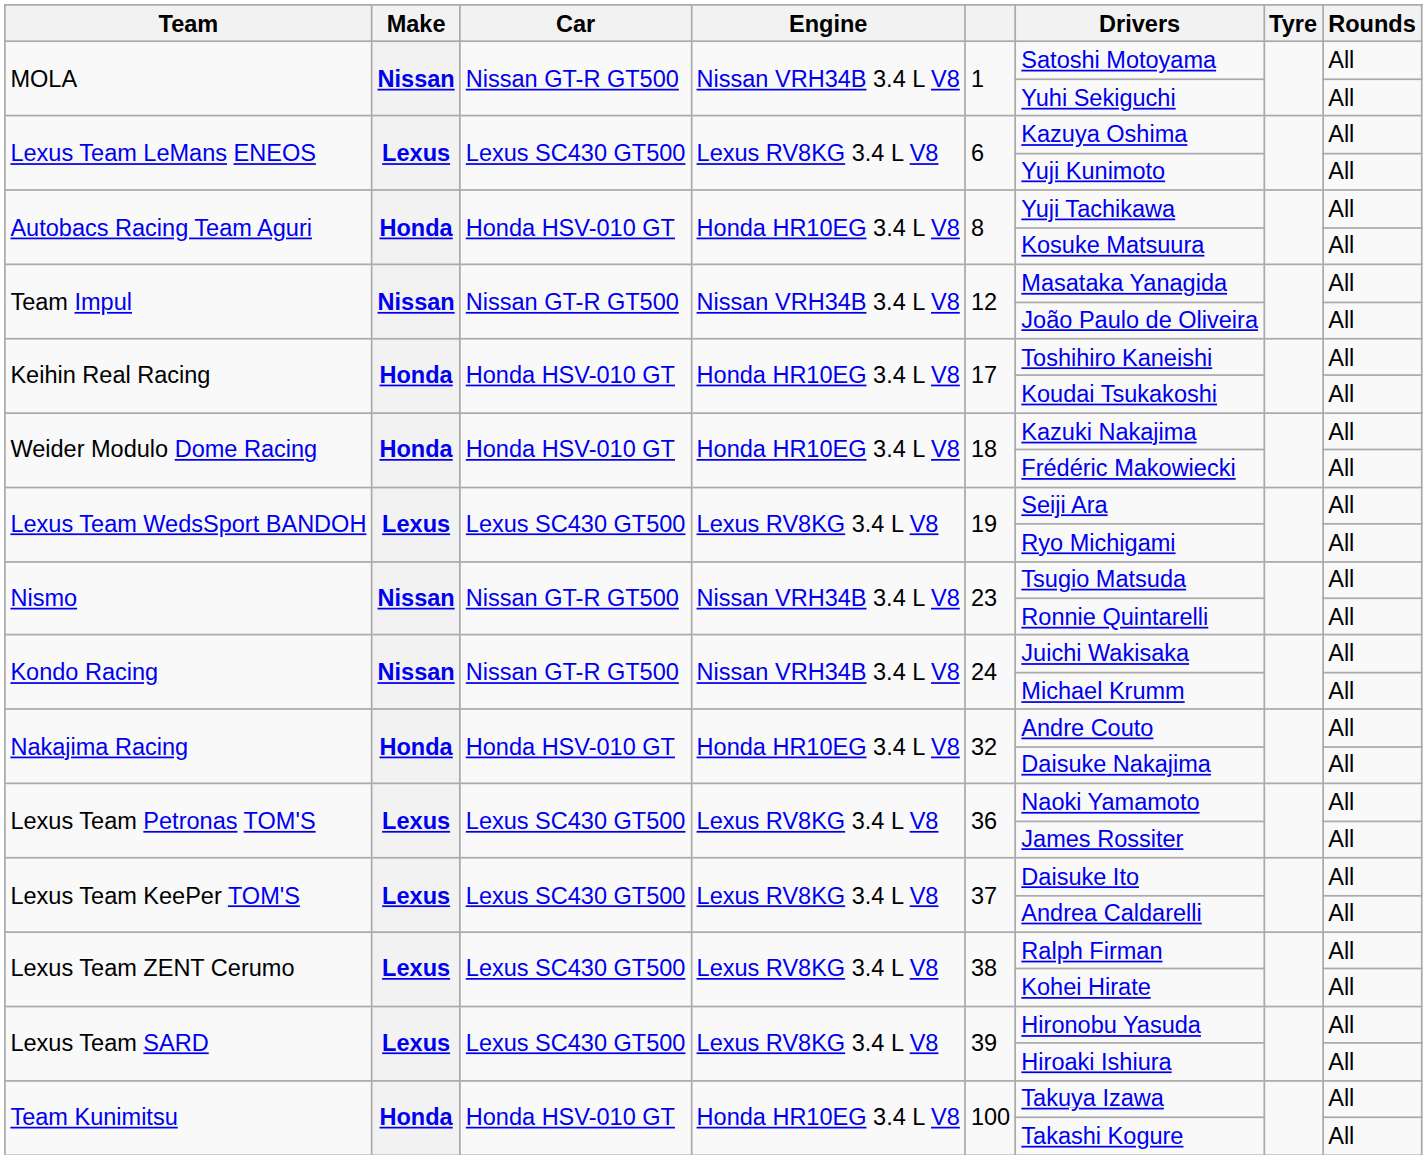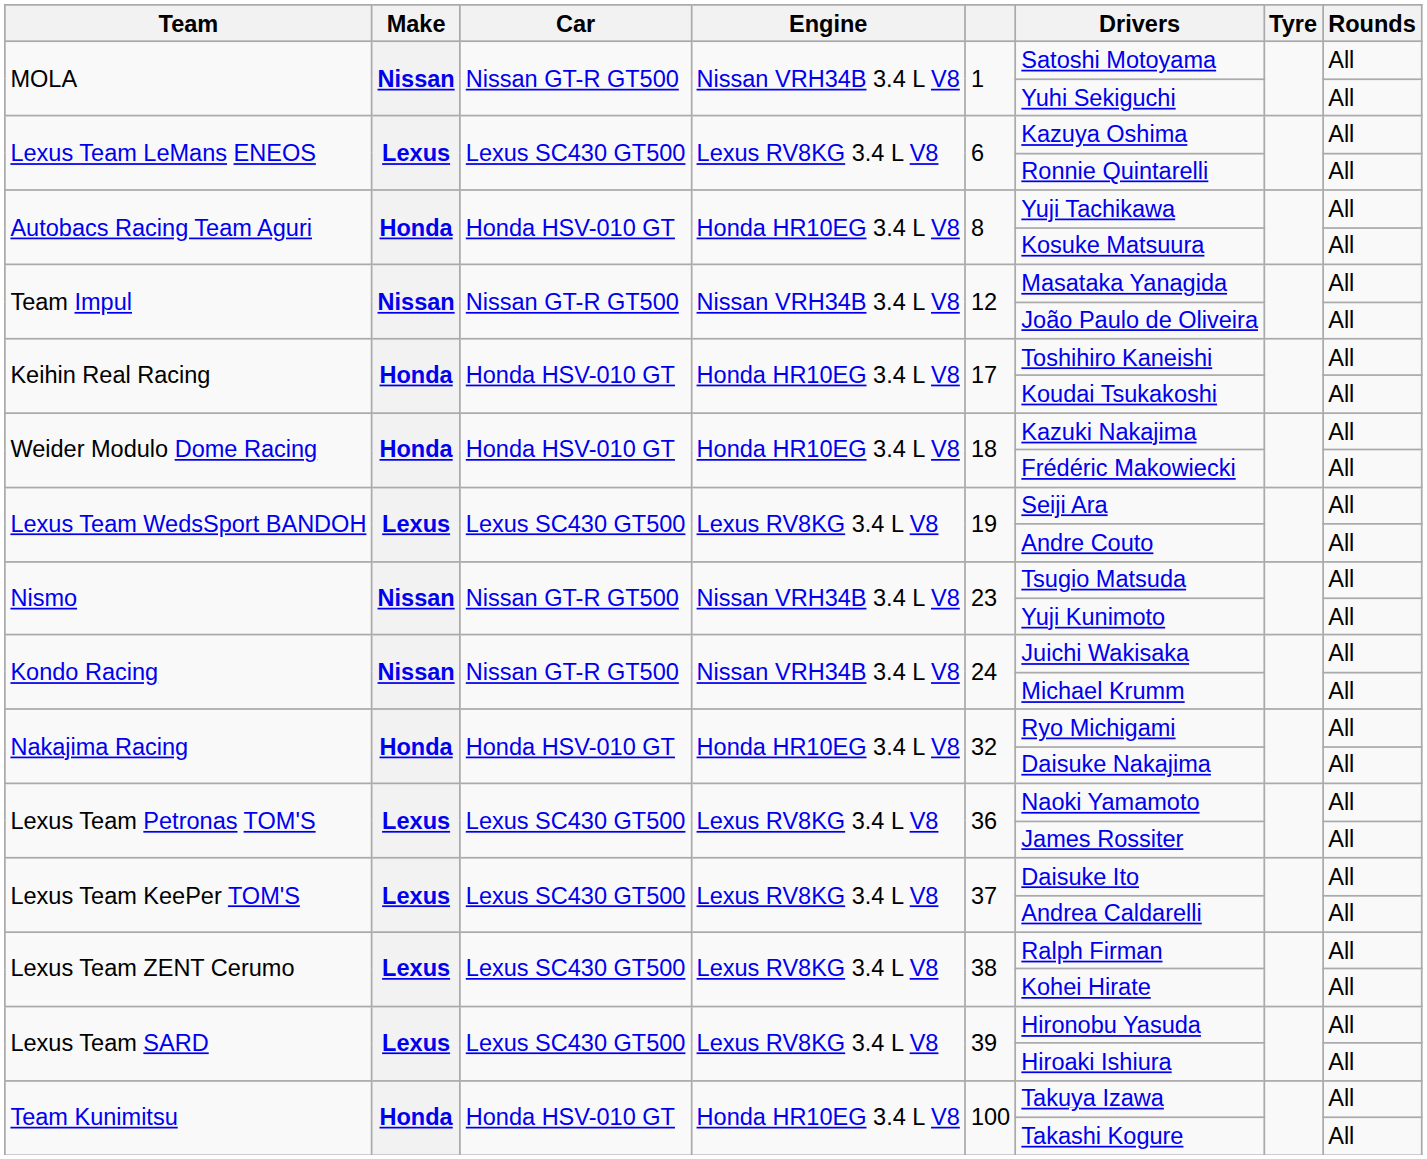(1093, 171) Yuji Kunimoto -> (1115, 171) Ronnie Quintarelli
(1098, 542) Ryo Michigami -> (1087, 542) Andre Couto
(1115, 616) Ronnie Quintarelli -> (1093, 616) Yuji Kunimoto
(1087, 728) Andre Couto -> (1098, 728) Ryo Michigami
